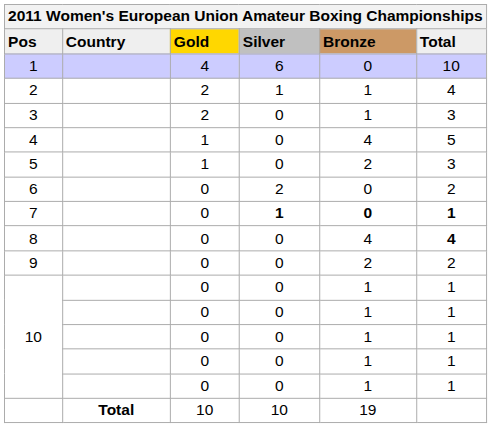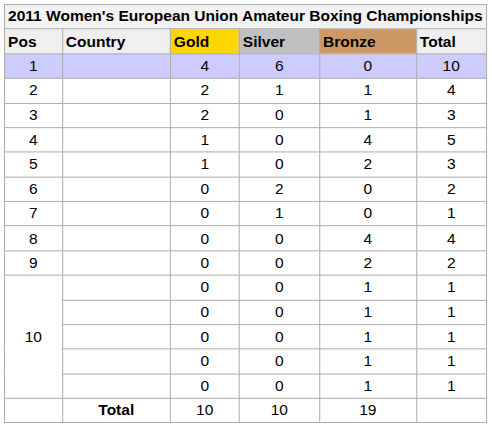(279, 213) bold -> (279, 213) normal
(368, 213) bold -> (368, 213) normal
(451, 213) bold -> (451, 213) normal
(451, 238) bold -> (451, 238) normal
